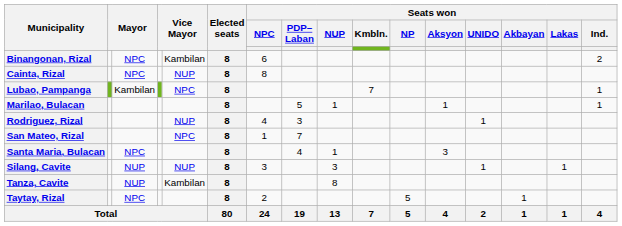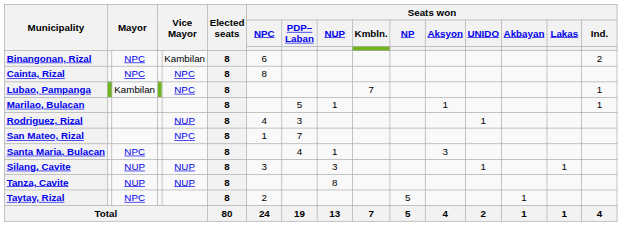(185, 74) NUP -> (185, 74) NPC
(185, 183) Kambilan -> (185, 183) NUP
